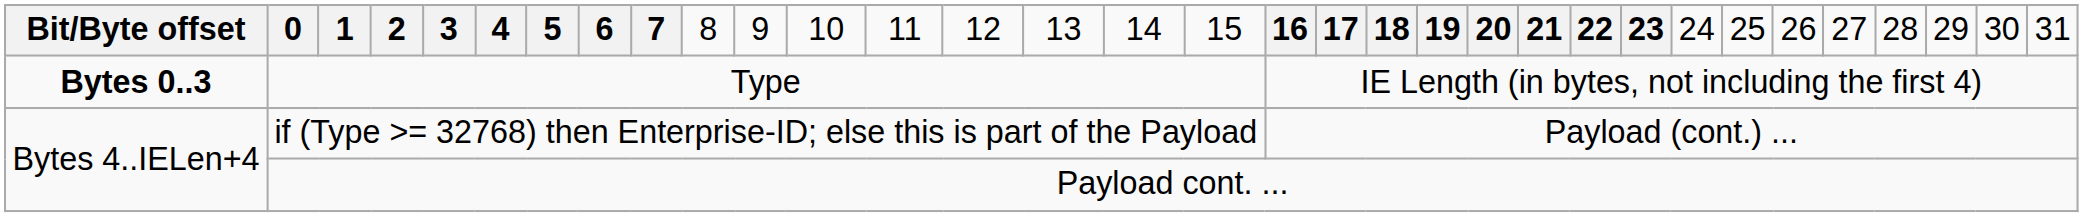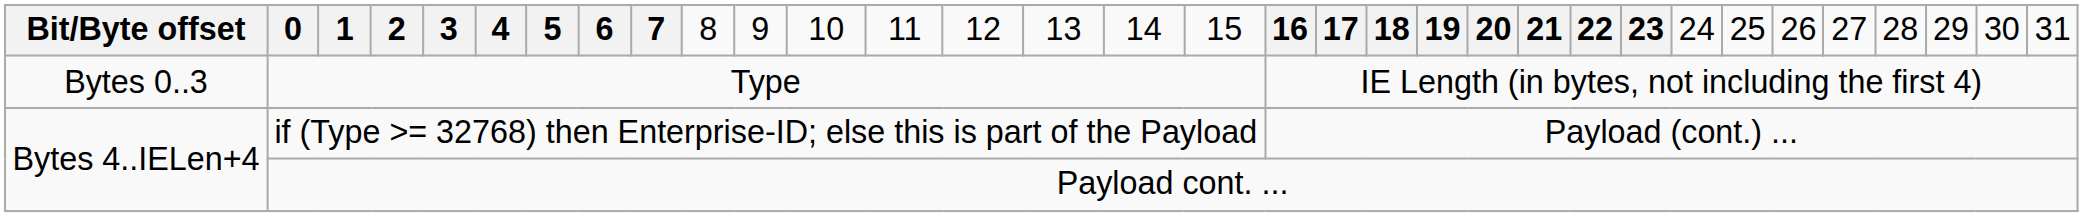(136, 81) bold -> (136, 81) normal
